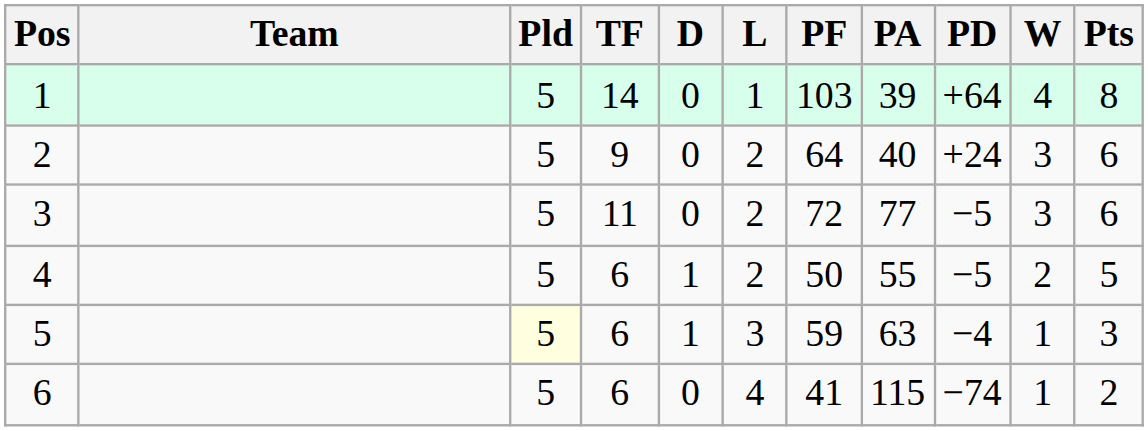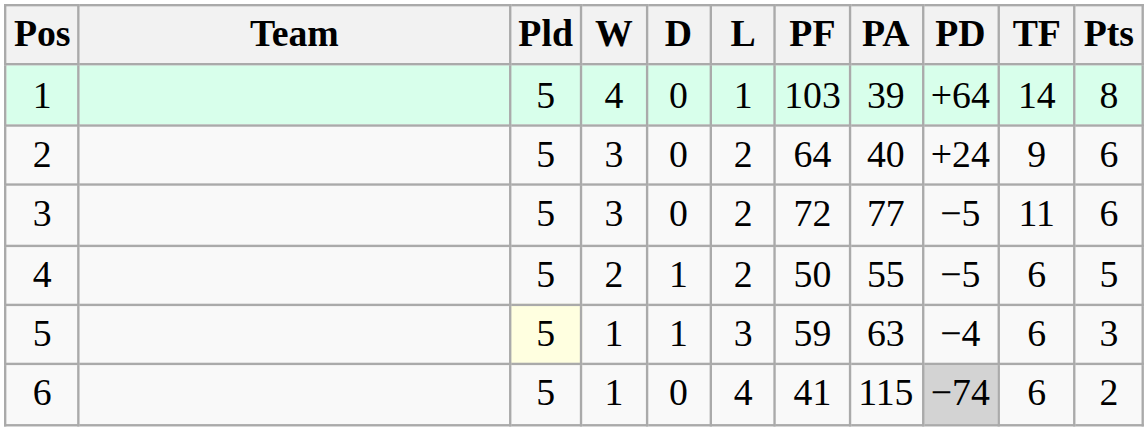columns swapped: (1043, 34) <-> (620, 34)
(972, 393) no background -> (960, 393) lightgrey background
